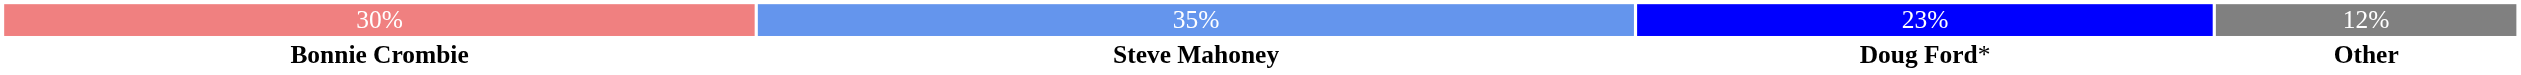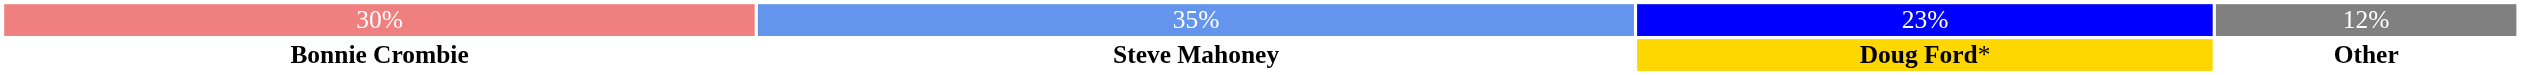(1925, 54) no background -> (1925, 54) gold background
